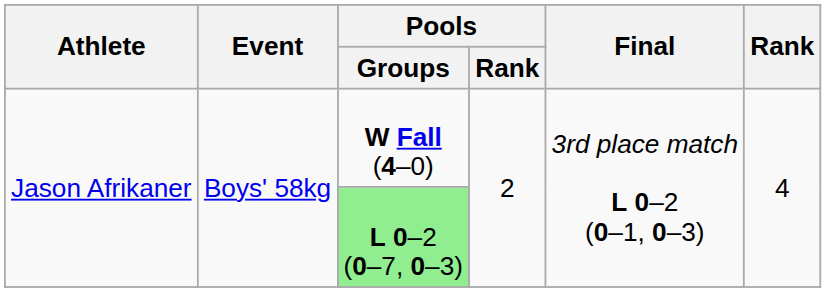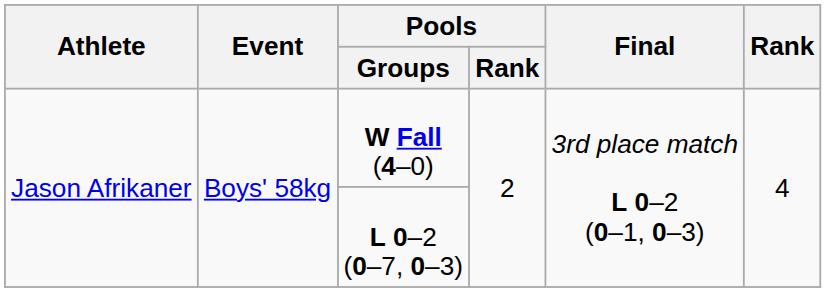(403, 252) lightgreen background -> (403, 252) no background
